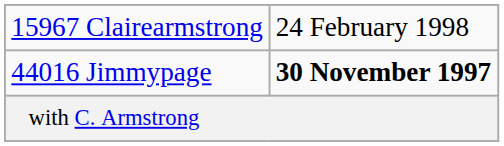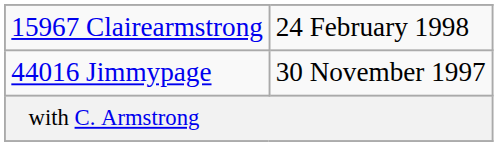(383, 72) bold -> (381, 72) normal
